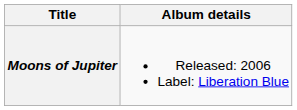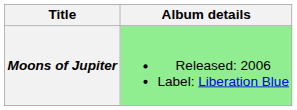(206, 73) no background -> (206, 73) lightgreen background
